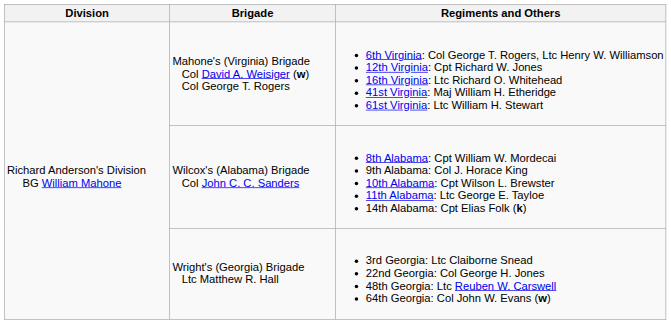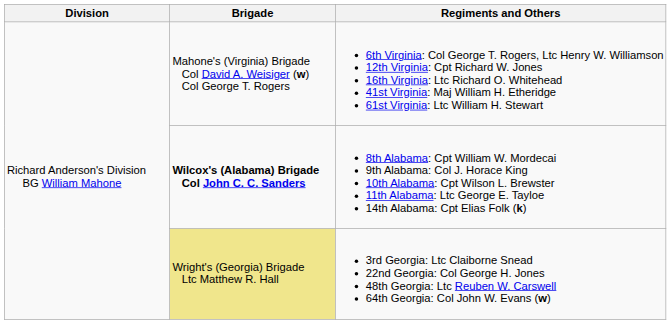(241, 177) normal -> (246, 177) bold
(238, 273) no background -> (238, 273) khaki background
